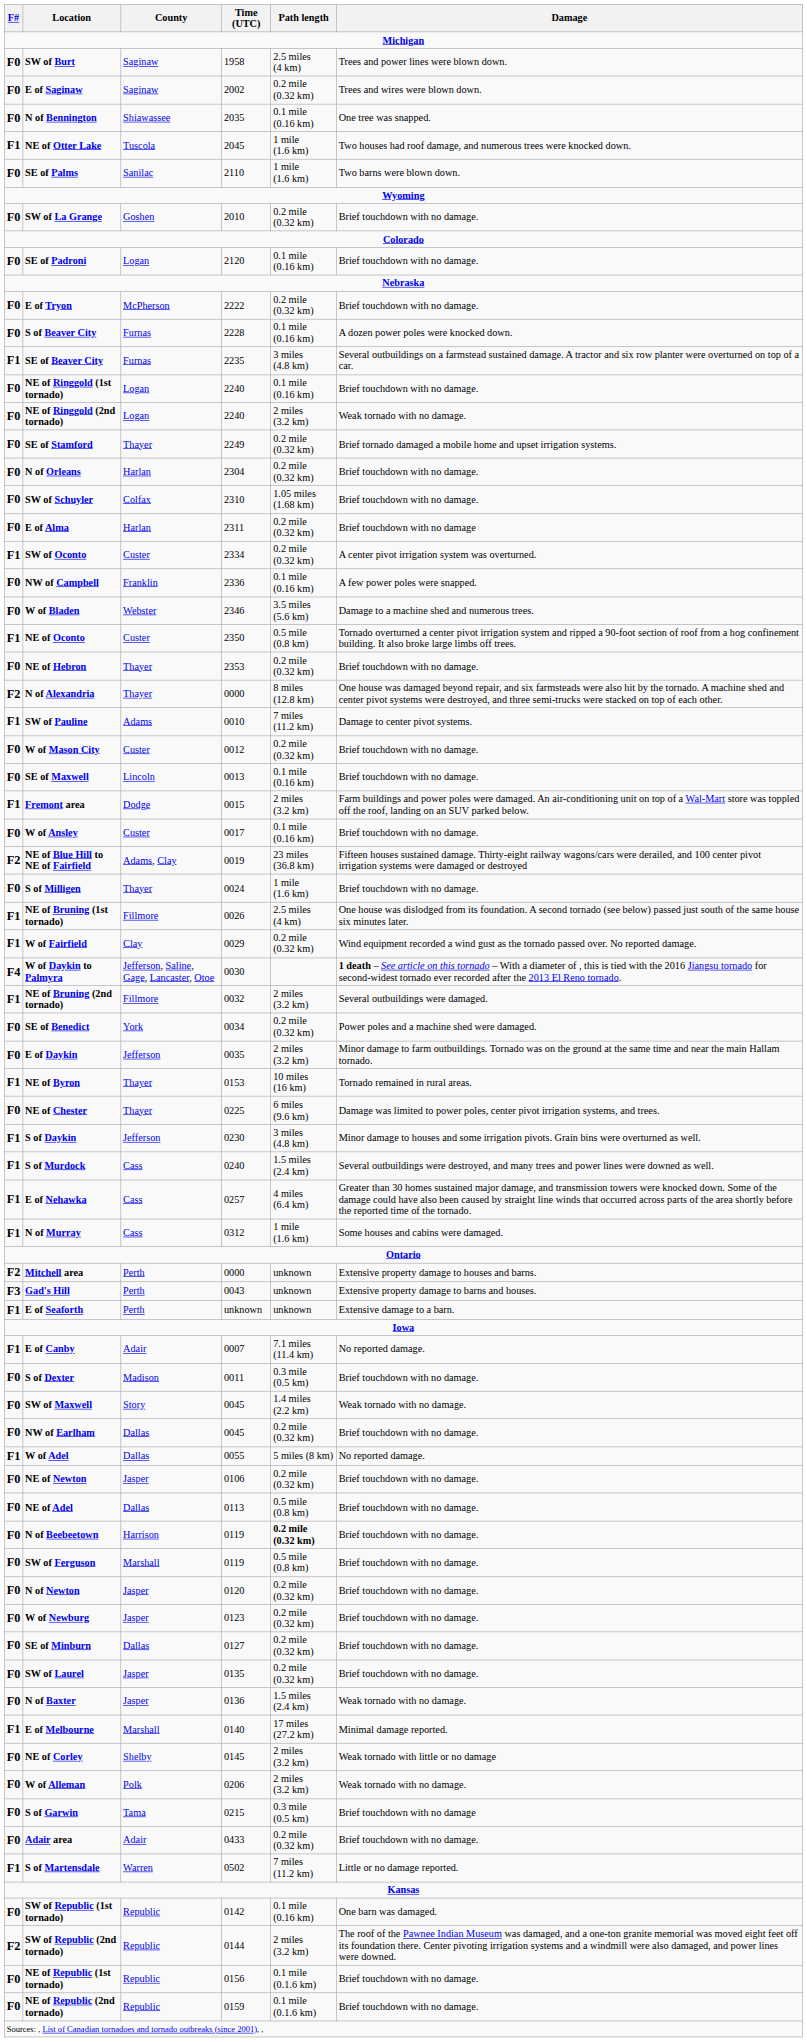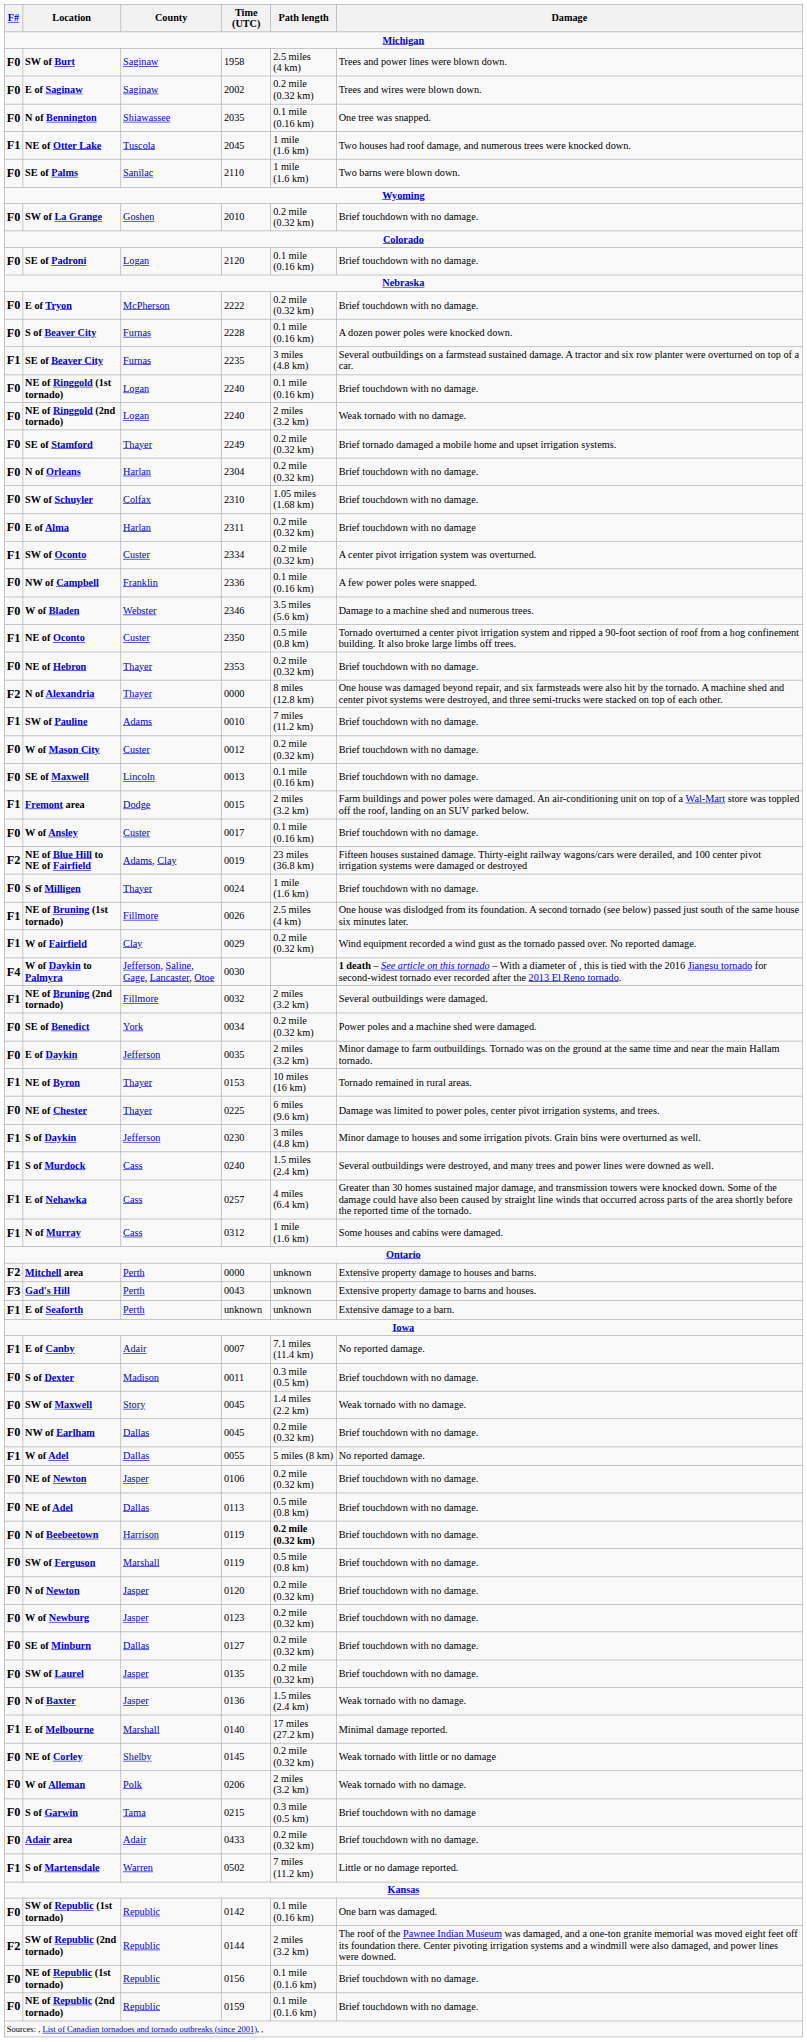(405, 721) Damage to center pivot systems. -> (409, 721) Brief touchdown with no damage.
(291, 1757) 2 miles (3.2 km) -> (293, 1757) 0.2 mile (0.32 km)
